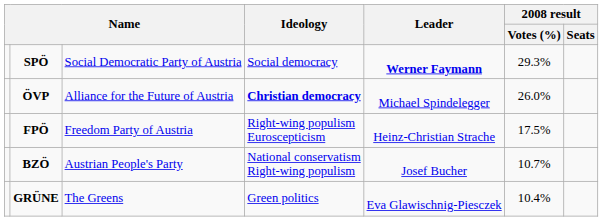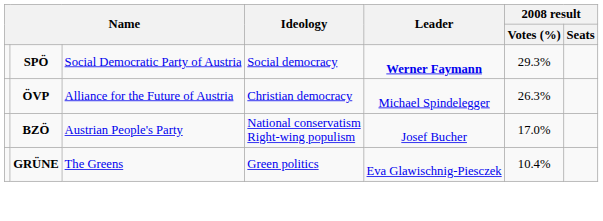(304, 95) bold -> (300, 95) normal
(534, 95) 26.0% -> (534, 95) 26.3%
- row: (36, 130)
(534, 164) 10.7% -> (534, 130) 17.0%
